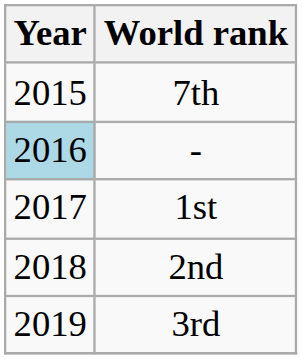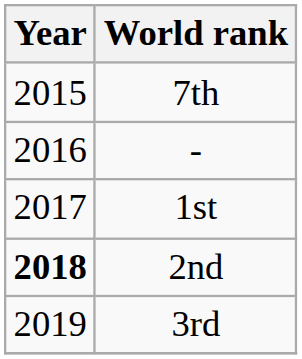(50, 149) lightblue background -> (50, 149) no background
(50, 265) normal -> (50, 265) bold
